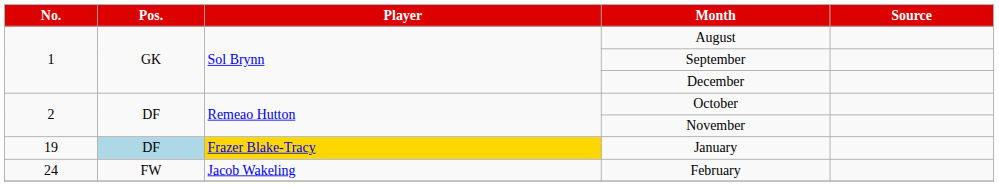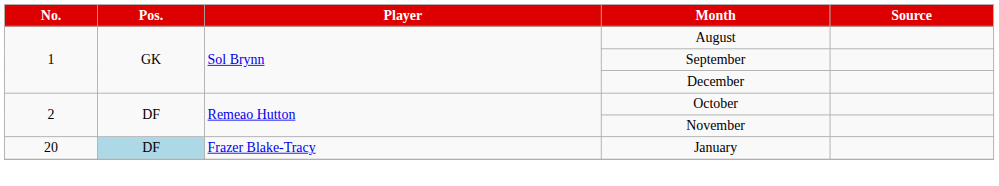(51, 147) 19 -> (51, 147) 20
(262, 147) gold background -> (262, 147) no background
- row: (716, 170)
